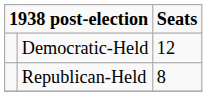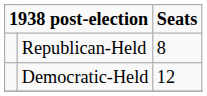rows swapped: (85, 47) <-> (84, 76)
